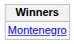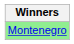(37, 30) no background -> (37, 30) lightgreen background
